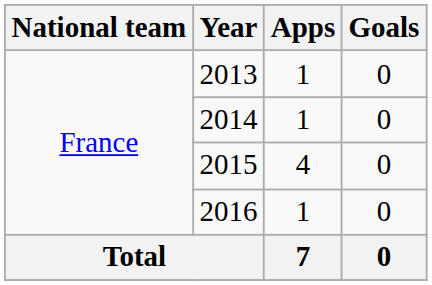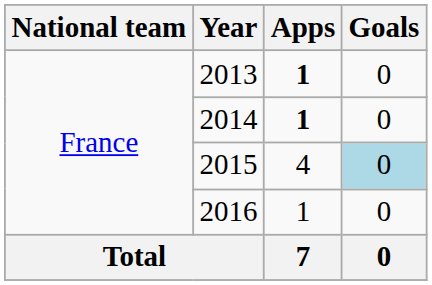(303, 73) normal -> (303, 73) bold
(303, 119) normal -> (303, 119) bold
(384, 165) no background -> (384, 165) lightblue background
